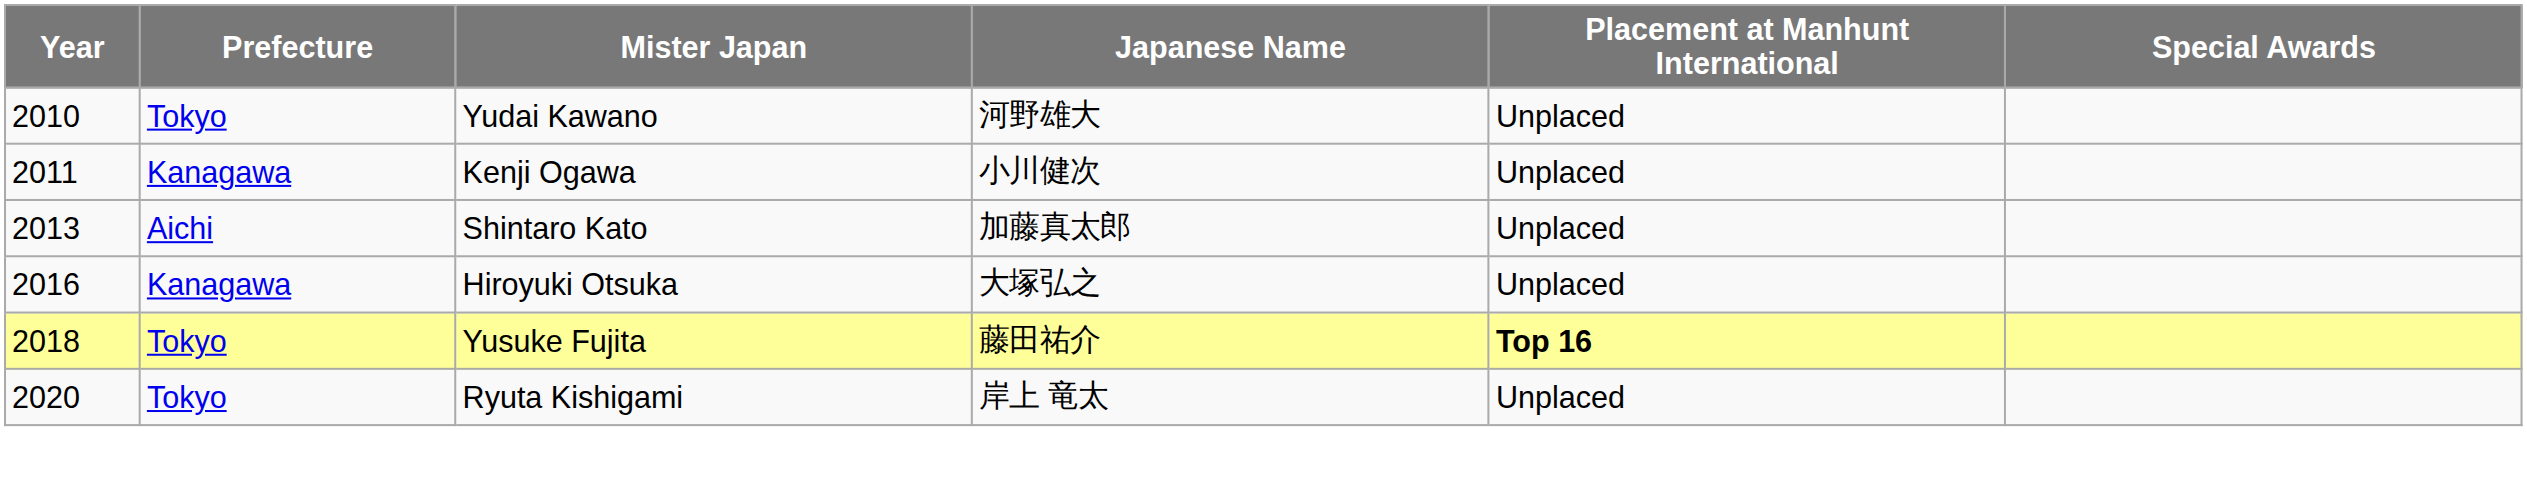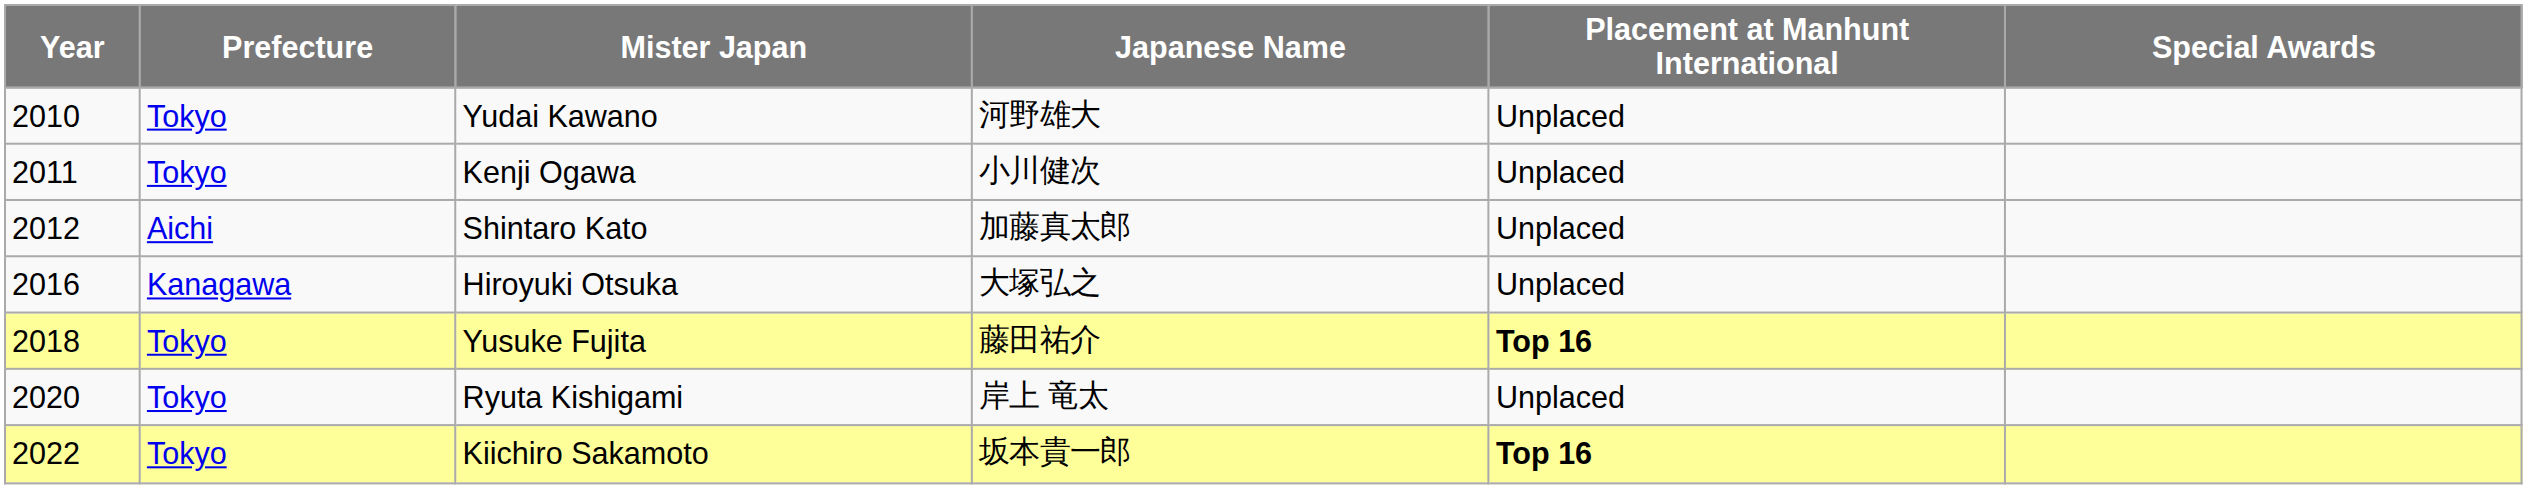(219, 172) Kanagawa -> (187, 172) Tokyo
(46, 229) 2013 -> (46, 229) 2012
+ row: (586, 454)
